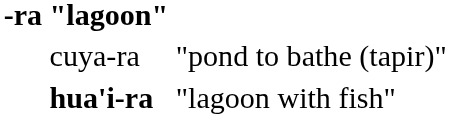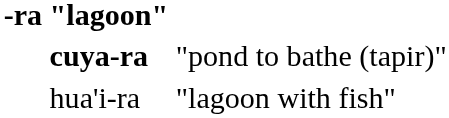(95, 56) normal -> (99, 56) bold
(101, 97) bold -> (95, 97) normal
